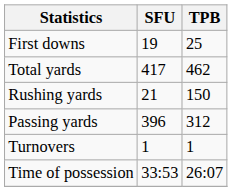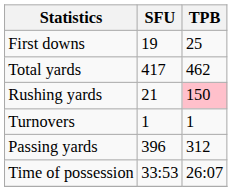(198, 95) no background -> (198, 95) pink background
rows swapped: (53, 121) <-> (42, 147)
